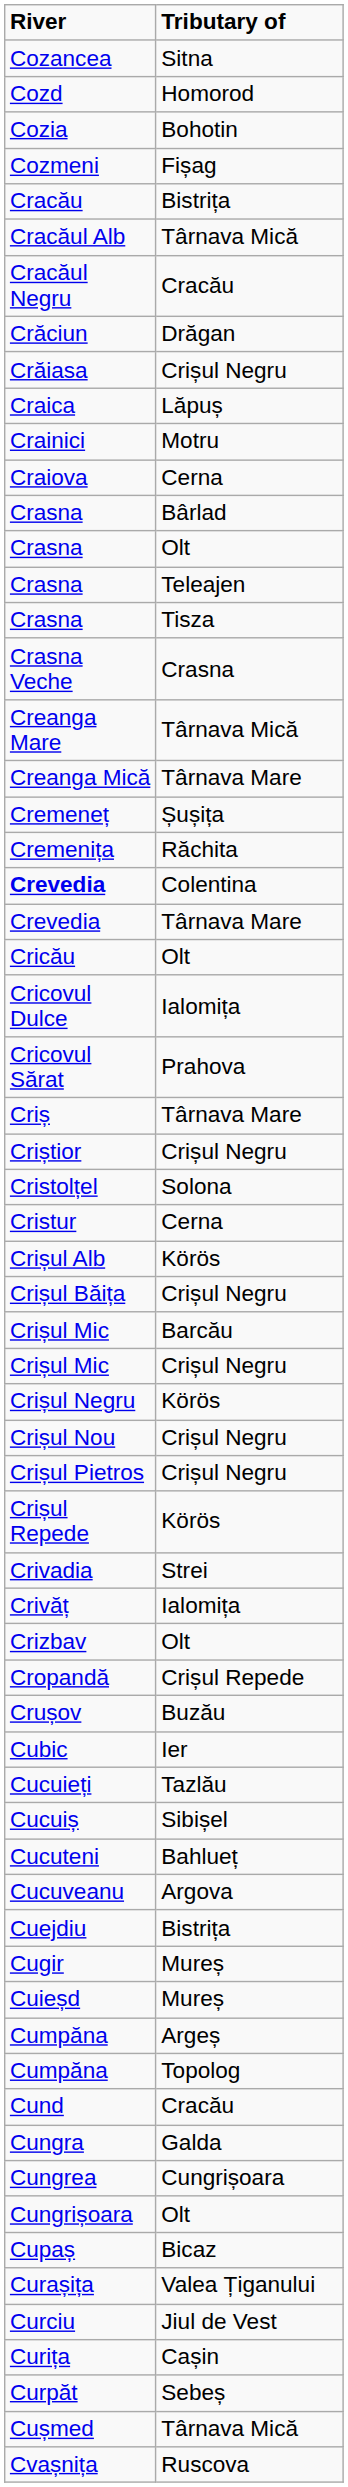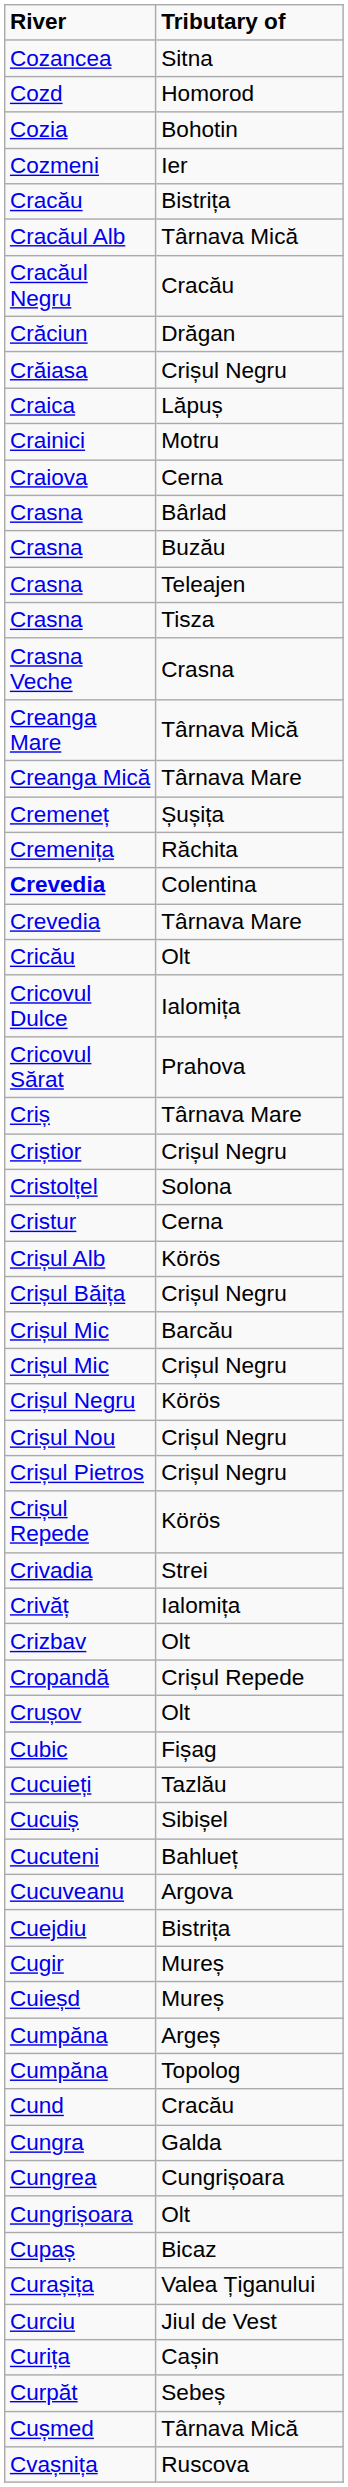(189, 165) Fișag -> (174, 165) Ier
(176, 548) Olt -> (193, 548) Buzău
(193, 1713) Buzău -> (176, 1713) Olt
(174, 1748) Ier -> (189, 1748) Fișag
